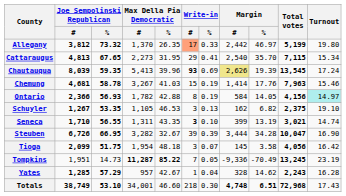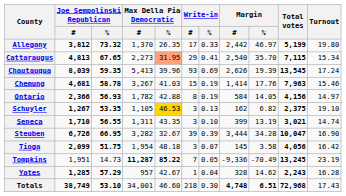(193, 45) lightsalmon background -> (193, 45) no background
(170, 57) no background -> (170, 57) lightsalmon background
(193, 70) bold -> (193, 70) normal
(237, 70) khaki background -> (237, 70) no background
(329, 96) paleturquoise background -> (329, 96) no background
(170, 108) no background -> (170, 108) gold background
(195, 121) bold -> (195, 121) normal
